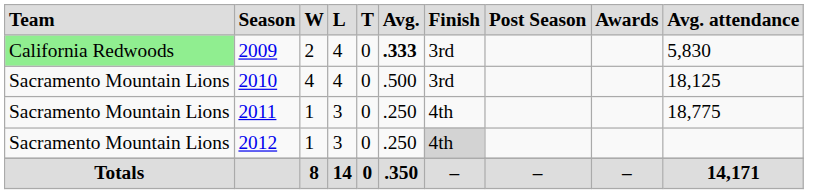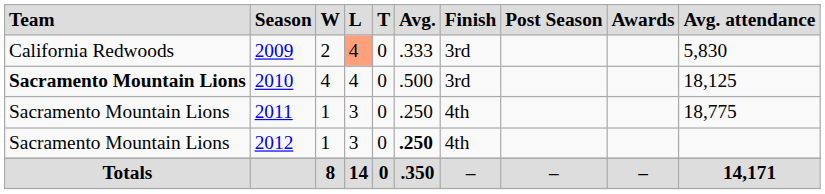(92, 50) lightgreen background -> (92, 50) no background
(338, 50) no background -> (354, 50) lightsalmon background
(400, 50) bold -> (416, 50) normal
(119, 81) normal -> (127, 81) bold
(400, 142) normal -> (416, 142) bold
(441, 142) lightgrey background -> (457, 142) no background
